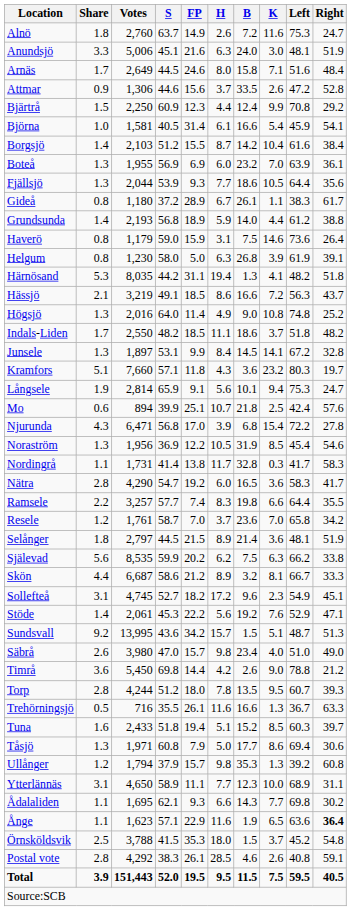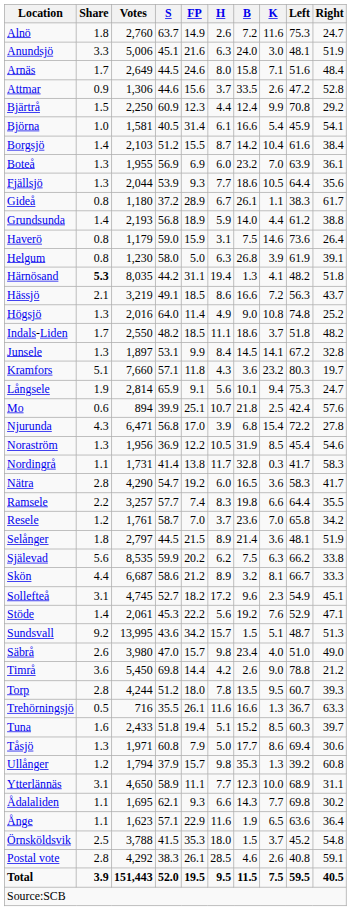(101, 276) normal -> (101, 276) bold
(333, 821) bold -> (333, 821) normal
